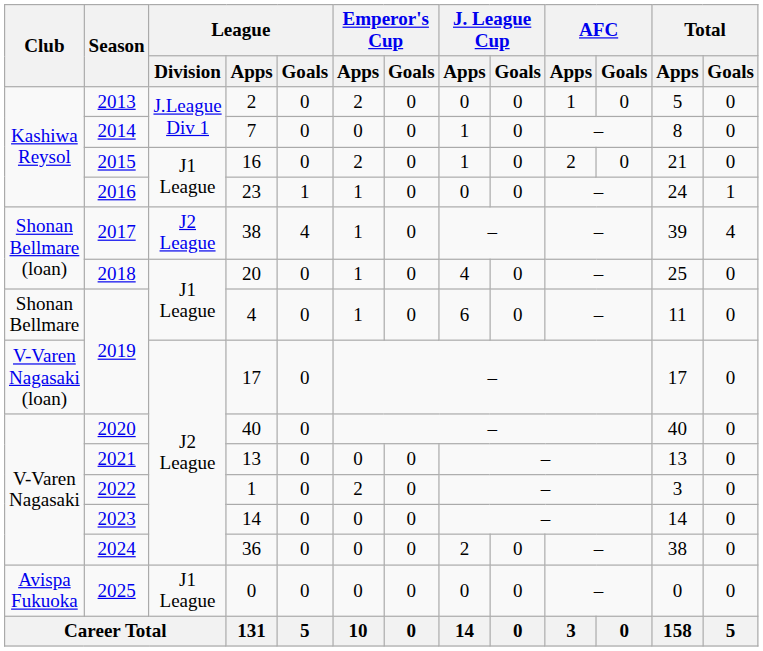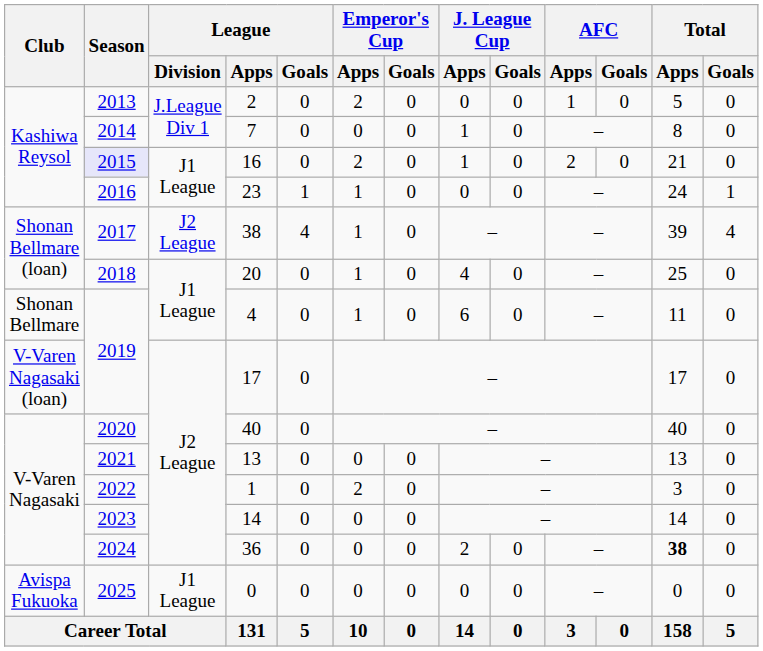(117, 161) no background -> (117, 161) lavender background
(677, 549) normal -> (677, 549) bold
